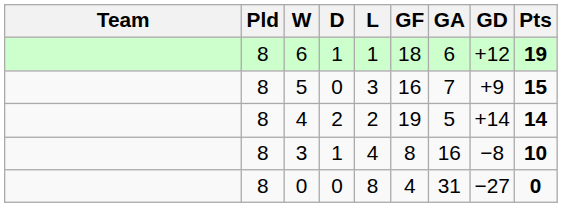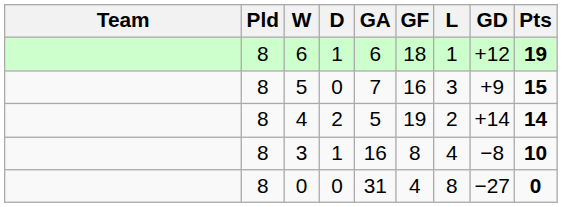columns swapped: (373, 20) <-> (449, 20)
